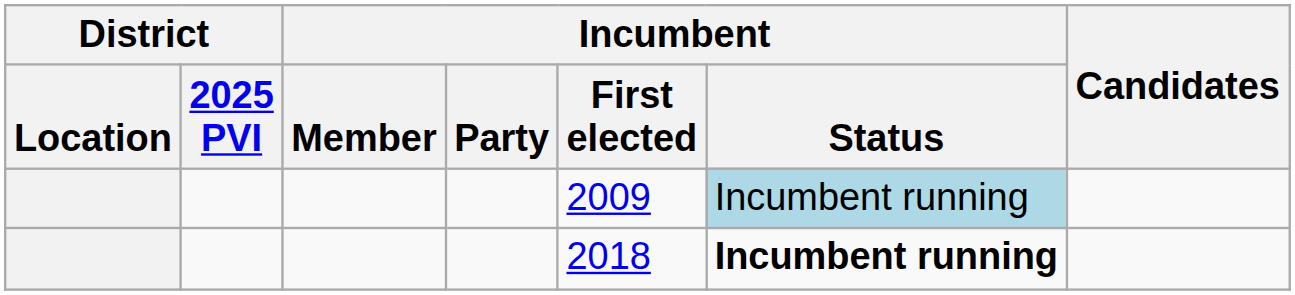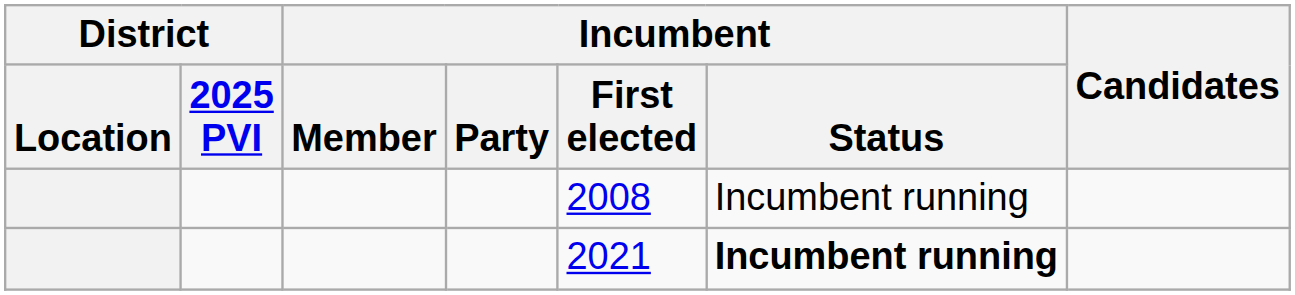(609, 197) 2009 -> (609, 197) 2008
(872, 197) lightblue background -> (872, 197) no background
(609, 257) 2018 -> (609, 257) 2021
